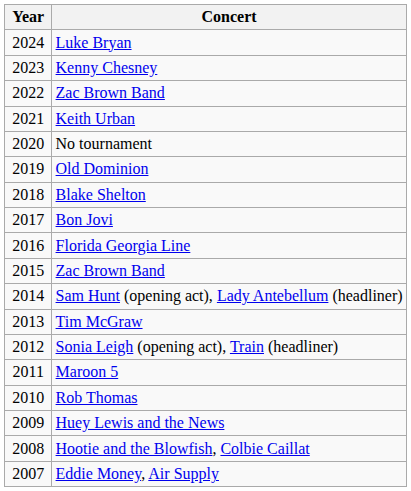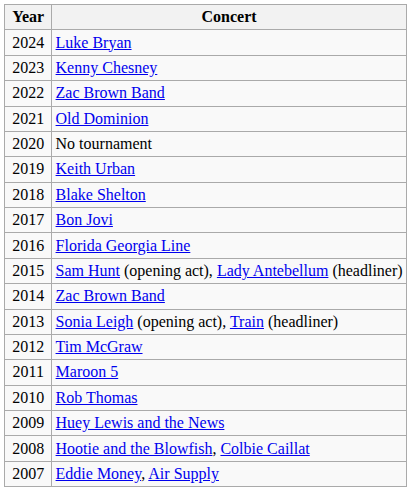(95, 118) Keith Urban -> (102, 118) Old Dominion
(102, 169) Old Dominion -> (95, 169) Keith Urban
(110, 270) Zac Brown Band -> (229, 270) Sam Hunt (opening act), Lady Antebellum (headliner)
(229, 296) Sam Hunt (opening act), Lady Antebellum (headliner) -> (110, 296) Zac Brown Band
(99, 321) Tim McGraw -> (197, 321) Sonia Leigh (opening act), Train (headliner)
(197, 347) Sonia Leigh (opening act), Train (headliner) -> (99, 347) Tim McGraw
